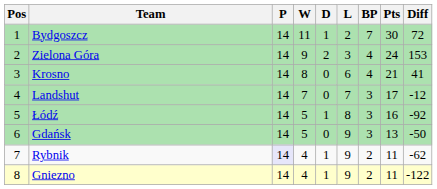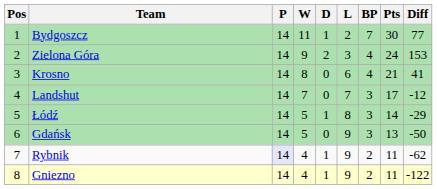(418, 34) 72 -> (418, 34) 77
(392, 114) 16 -> (392, 114) 14
(418, 114) -92 -> (418, 114) -29
